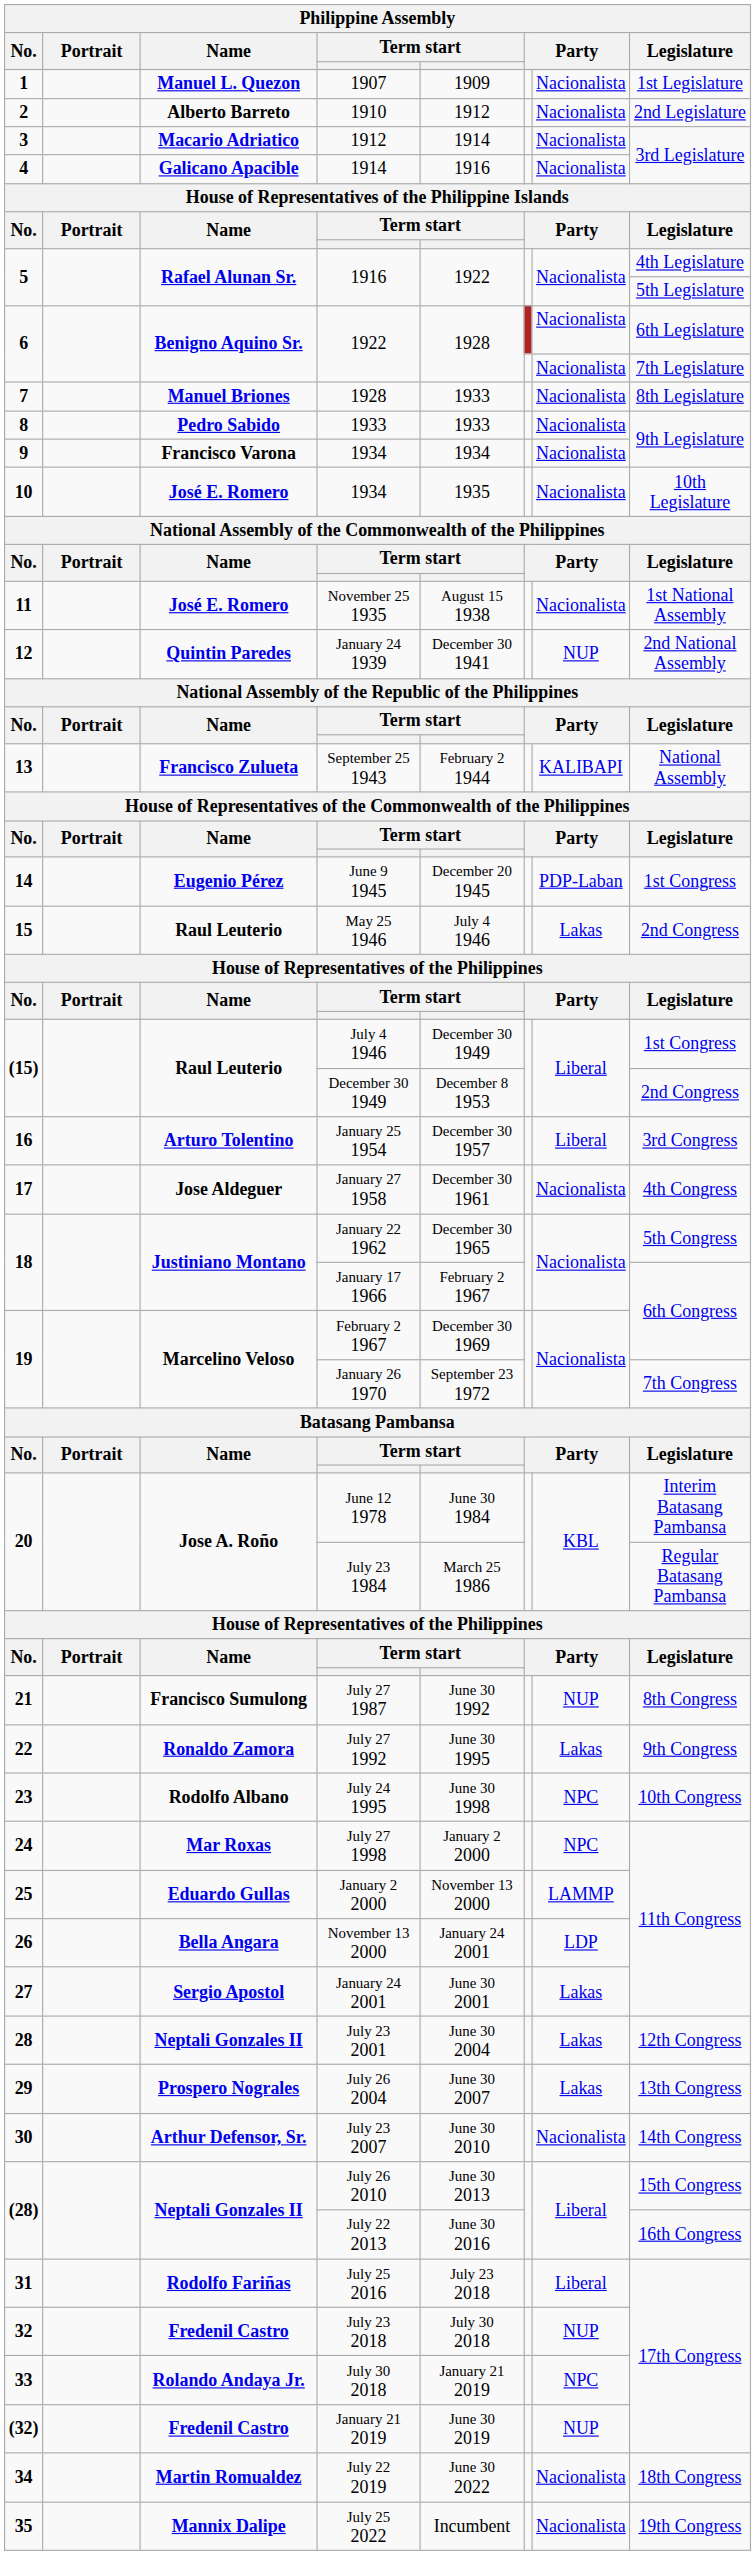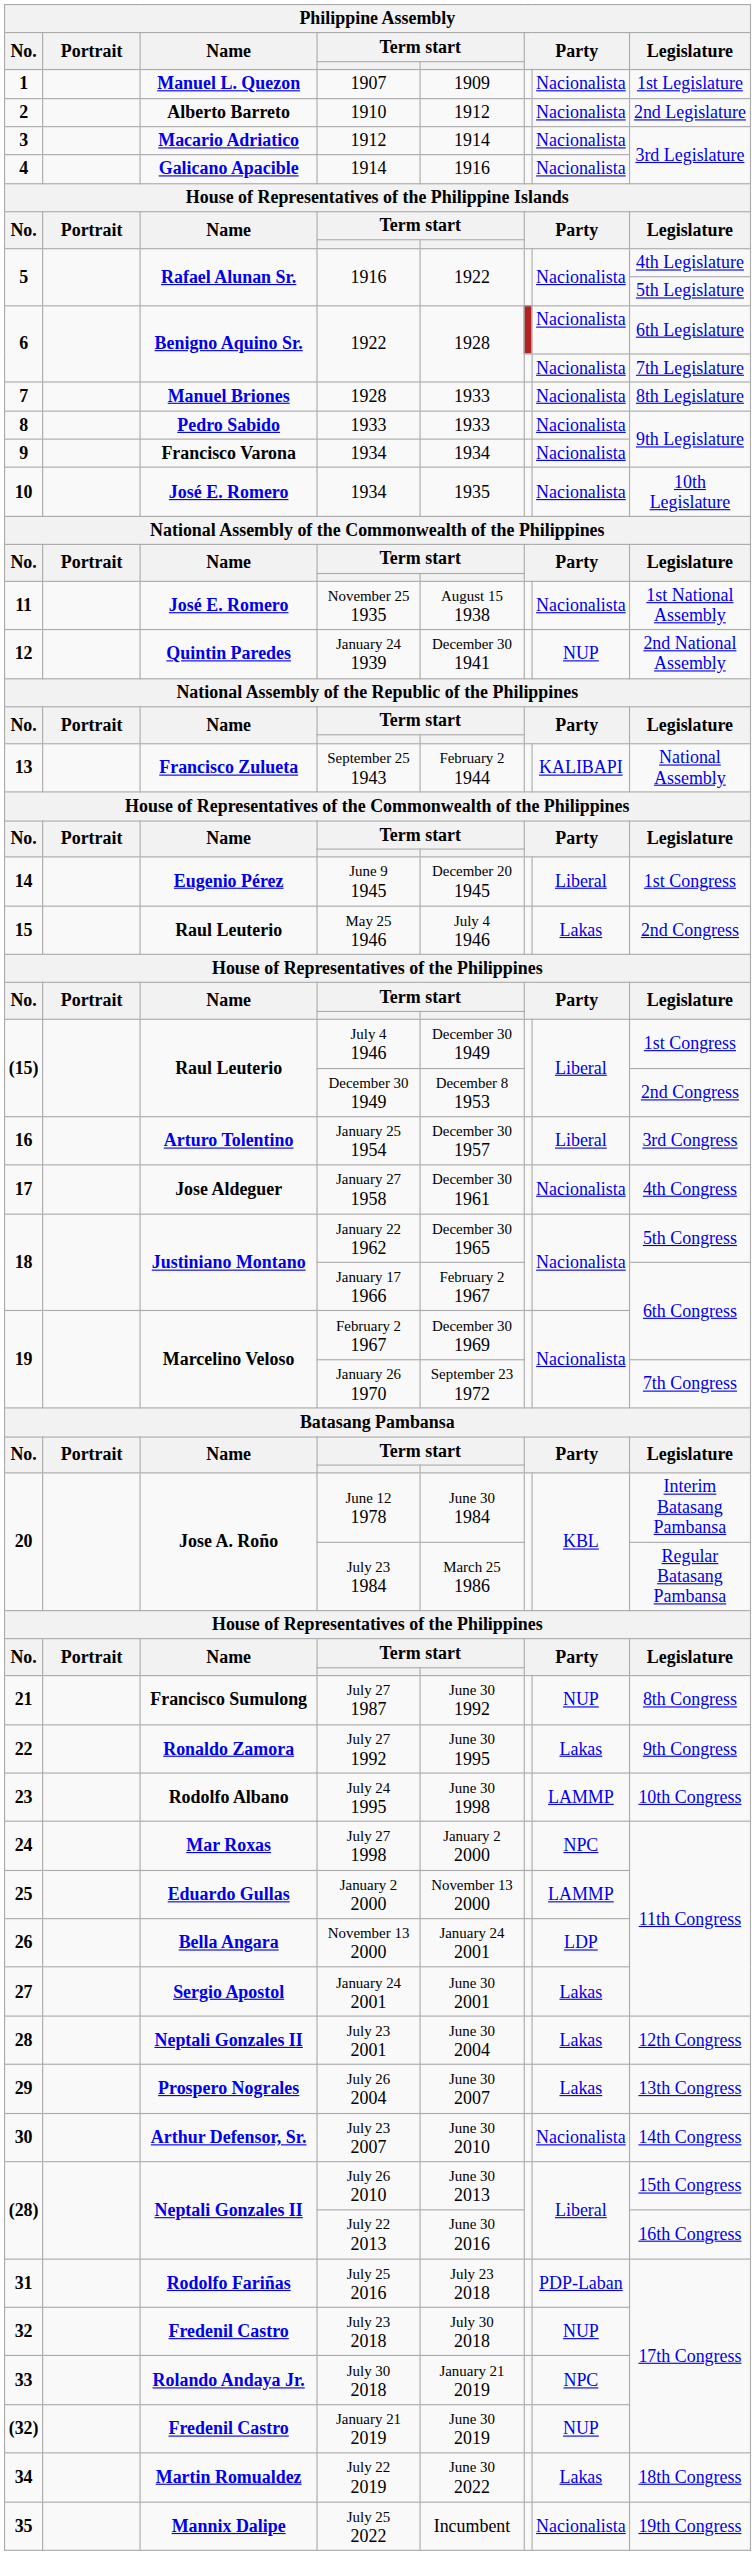(581, 881) PDP-Laban -> (581, 881) Liberal
(581, 1797) NPC -> (581, 1797) LAMMP
(581, 2282) Liberal -> (581, 2282) PDP-Laban
(581, 2477) Nacionalista -> (581, 2477) Lakas
